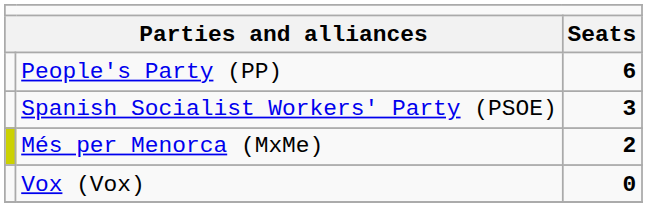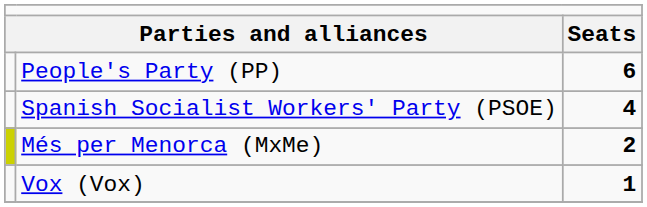(629, 109) 3 -> (629, 109) 4
(629, 184) 0 -> (629, 184) 1
